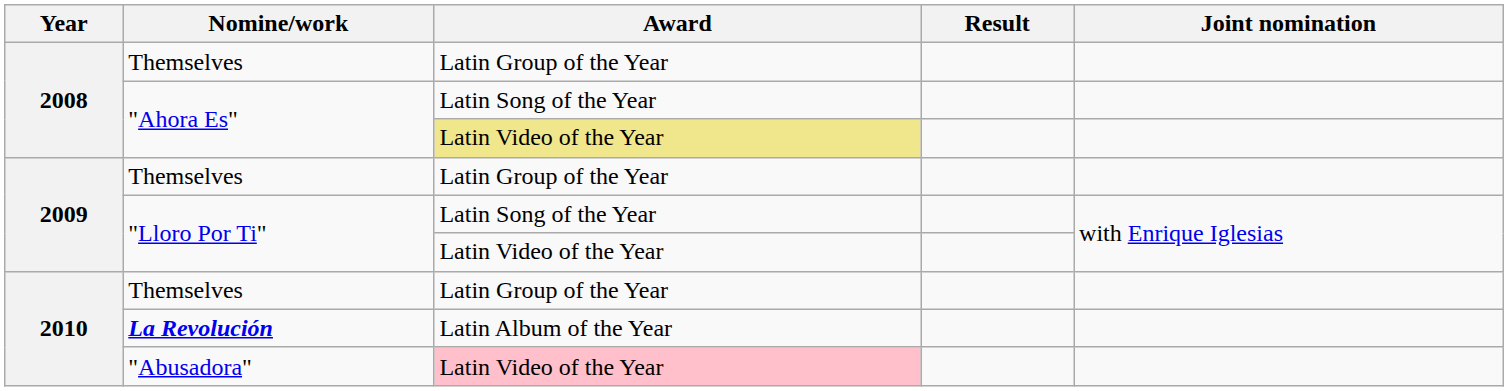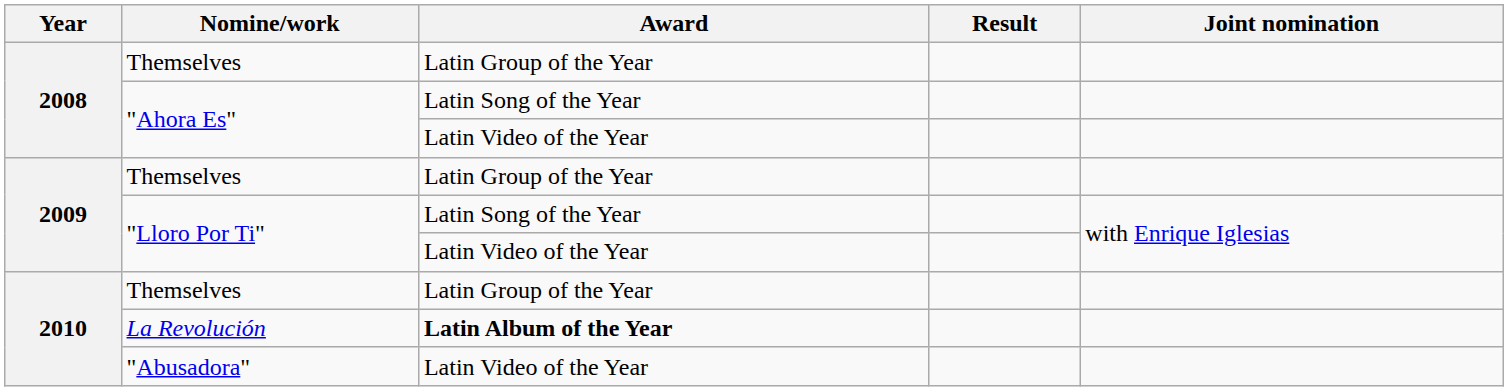(551, 137) khaki background -> (536, 137) no background
(201, 328) bold -> (196, 328) normal
(556, 328) normal -> (548, 328) bold
(551, 366) pink background -> (536, 366) no background
